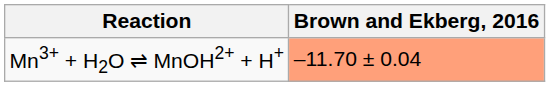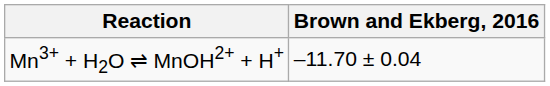(358, 59) lightsalmon background -> (358, 59) no background
